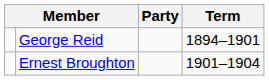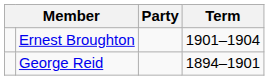rows swapped: (61, 39) <-> (77, 63)
